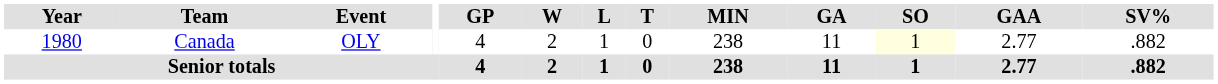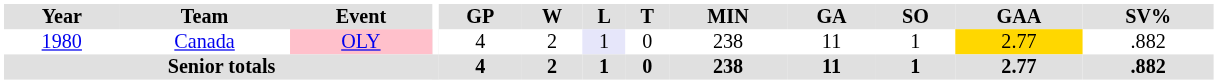(361, 41) no background -> (361, 41) pink background
(604, 41) no background -> (604, 41) lavender background
(915, 41) lightyellow background -> (915, 41) no background
(1019, 41) no background -> (1019, 41) gold background
